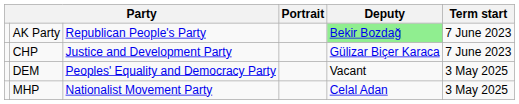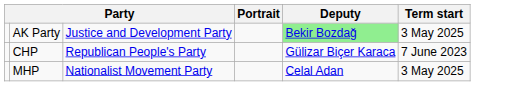(136, 33) Republican People's Party -> (149, 33) Justice and Development Party
(478, 33) 7 June 2023 -> (432, 33) 3 May 2025
(149, 52) Justice and Development Party -> (136, 52) Republican People's Party
- row: (26, 71)
